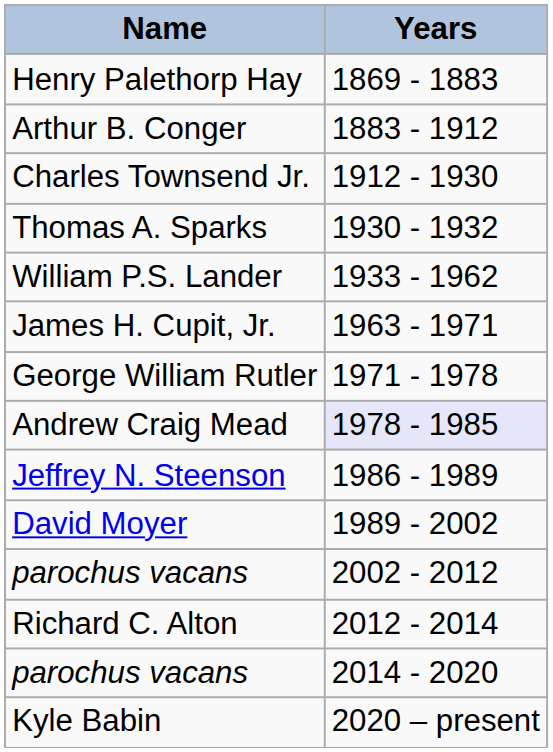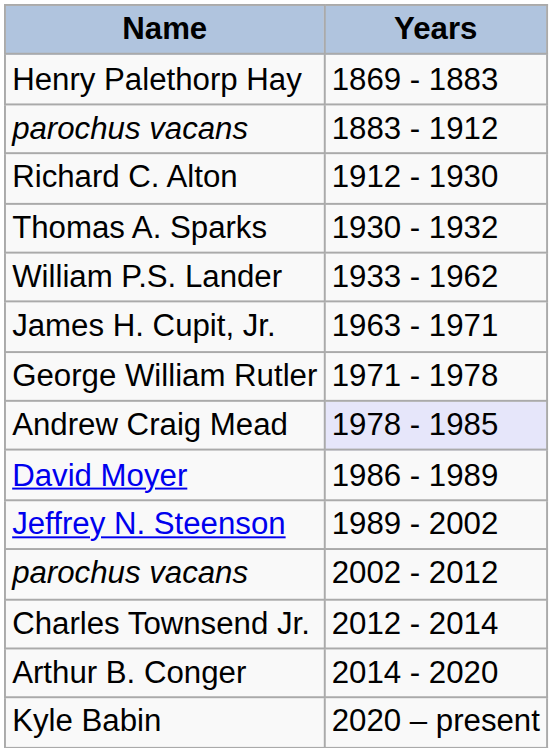(129, 128) Arthur B. Conger -> (130, 128) parochus vacans
(161, 177) Charles Townsend Jr. -> (125, 177) Richard C. Alton
(149, 474) Jeffrey N. Steenson -> (100, 474) David Moyer
(100, 524) David Moyer -> (149, 524) Jeffrey N. Steenson
(125, 623) Richard C. Alton -> (161, 623) Charles Townsend Jr.
(130, 672) parochus vacans -> (129, 672) Arthur B. Conger
